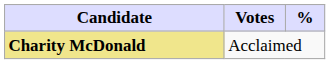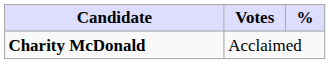(77, 44) khaki background -> (77, 44) no background
